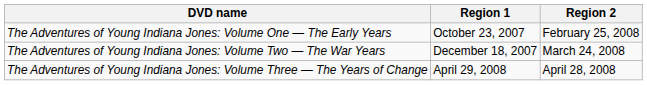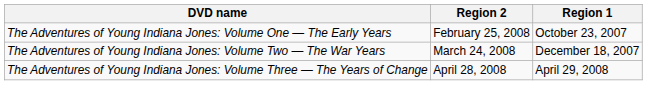columns swapped: (485, 13) <-> (591, 13)
